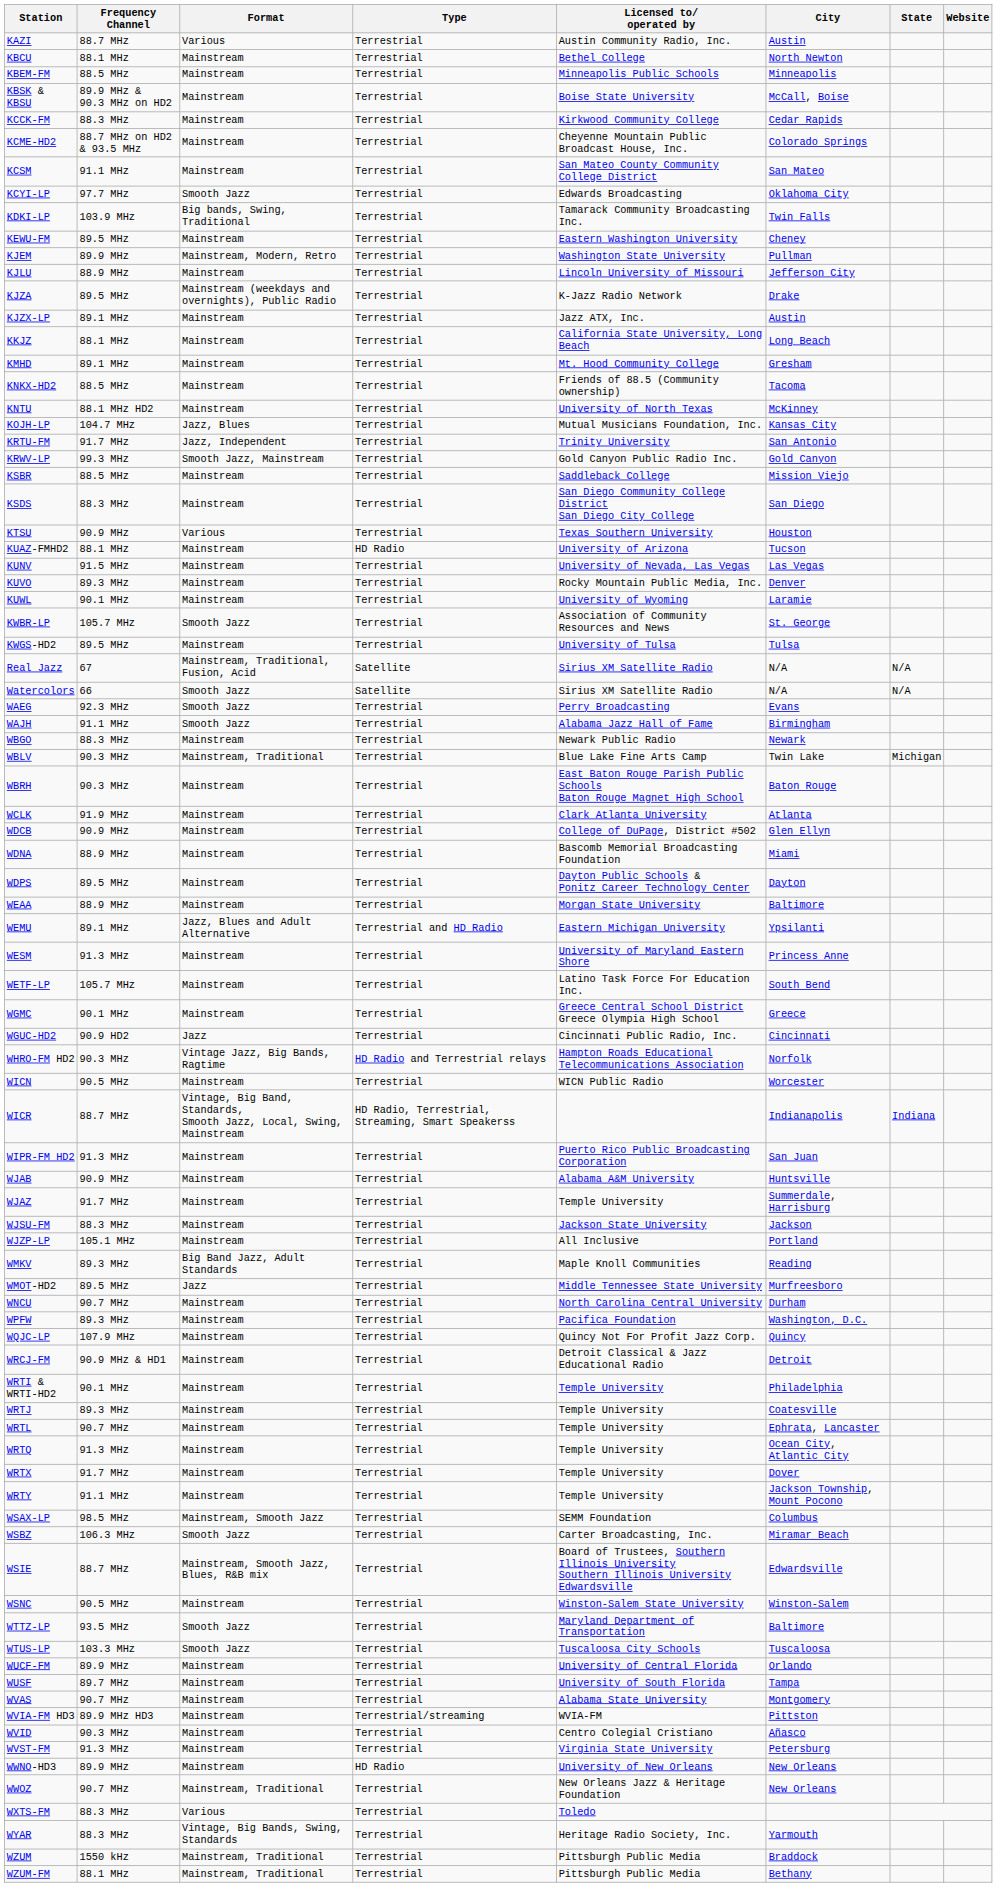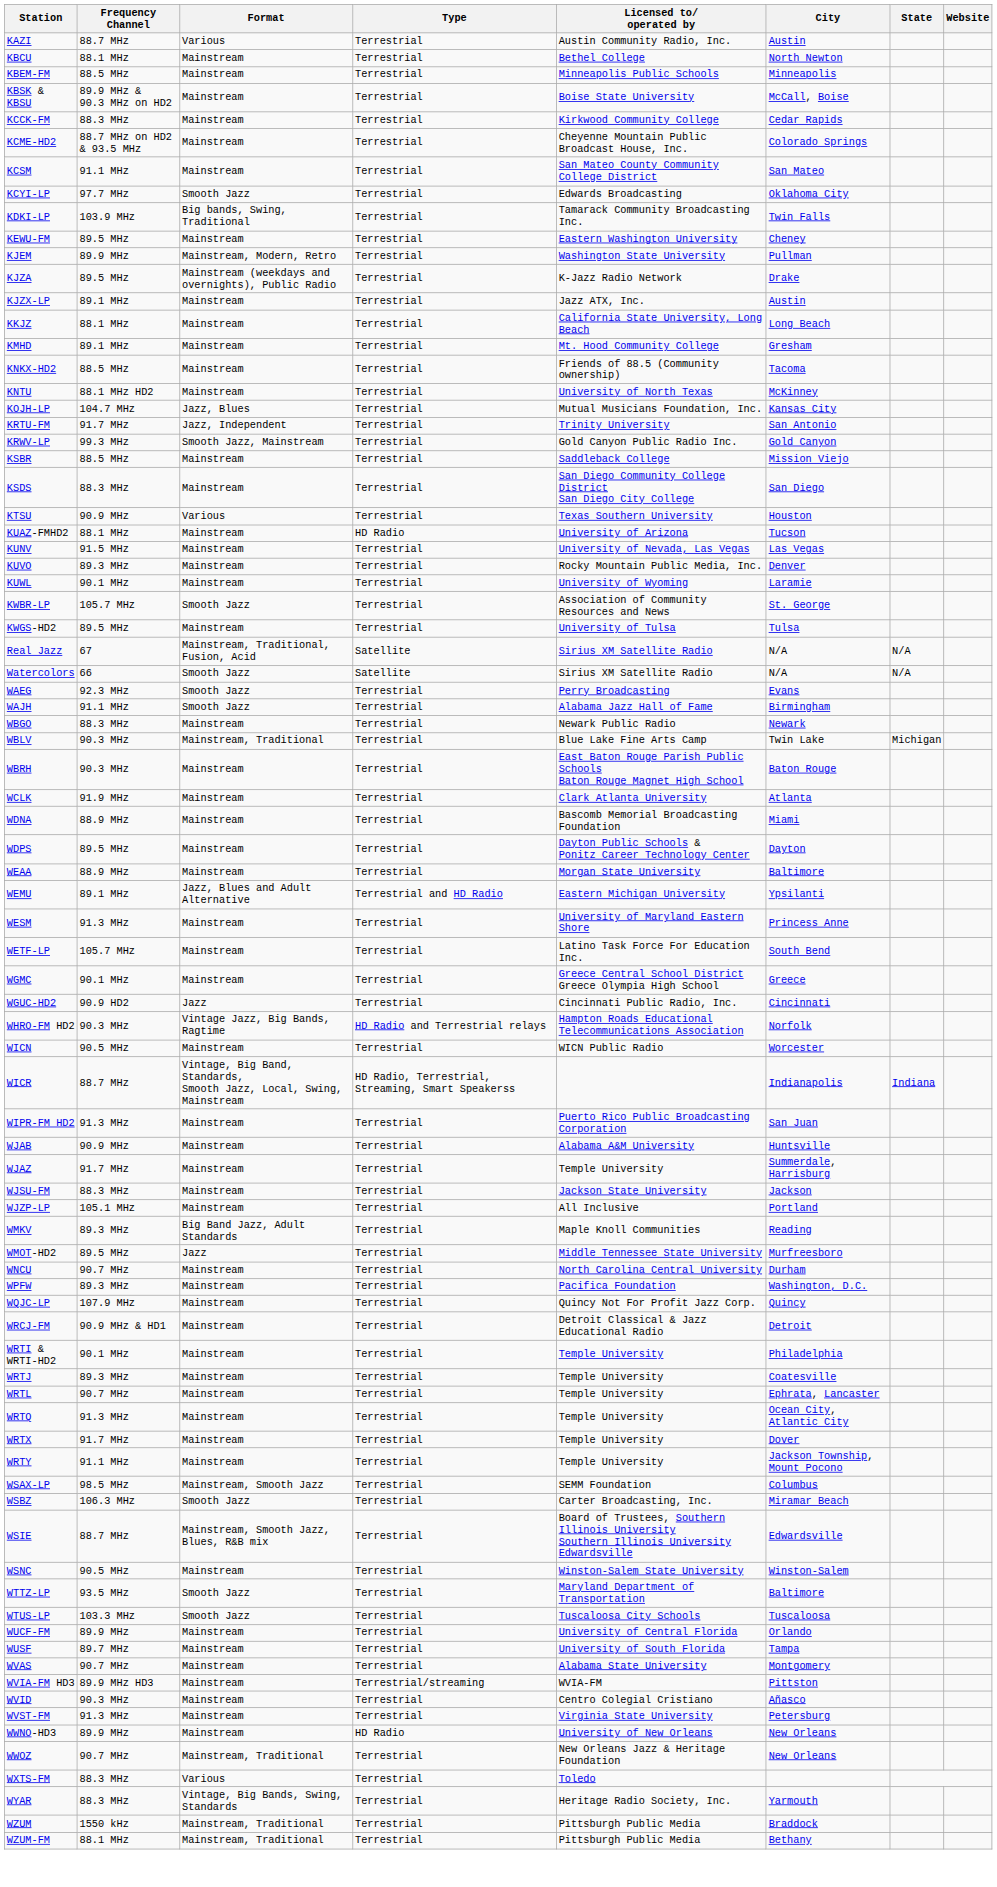- row: (19, 273)
- row: (19, 831)
